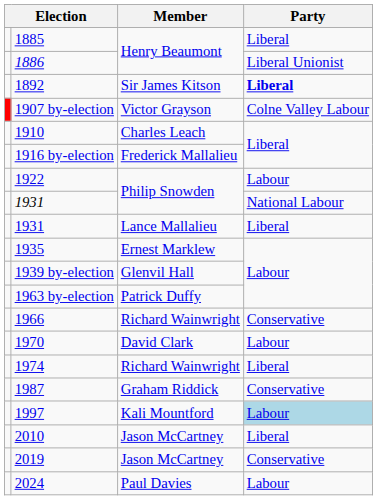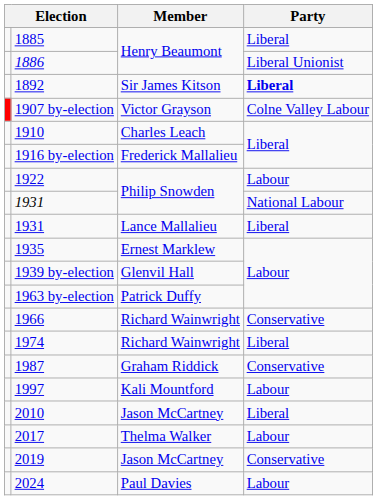- row: (29, 343)
(268, 413) lightblue background -> (268, 389) no background
+ row: (29, 436)
